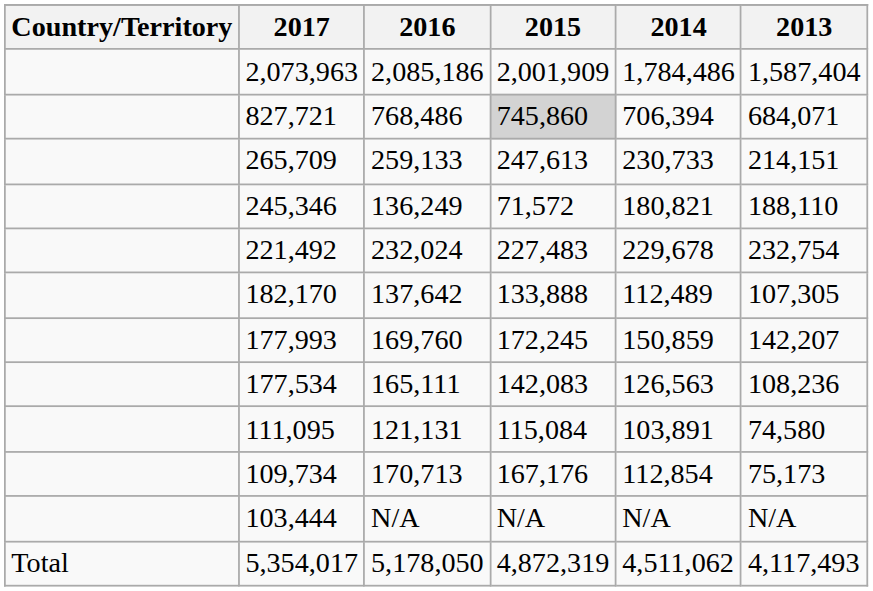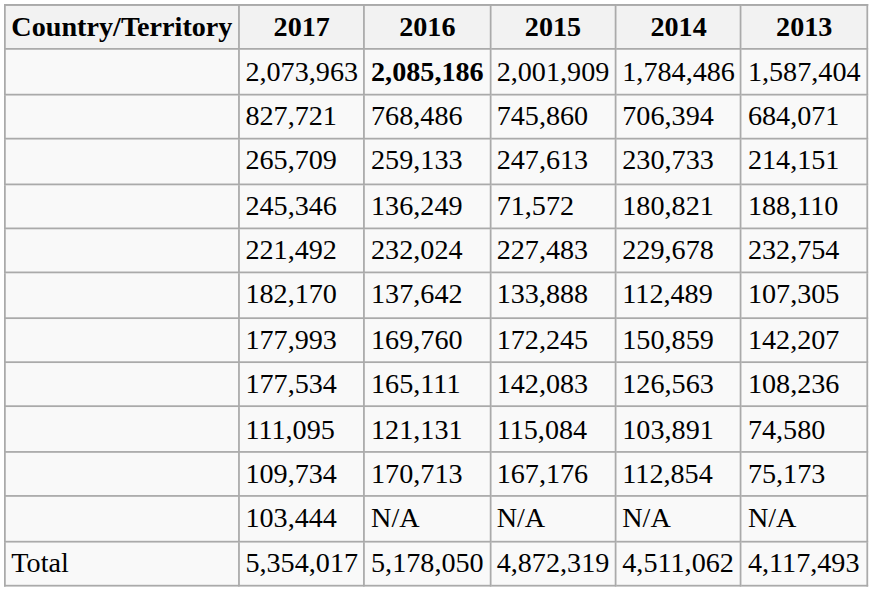(427, 71) normal -> (427, 71) bold
(542, 116) lightgrey background -> (542, 116) no background
